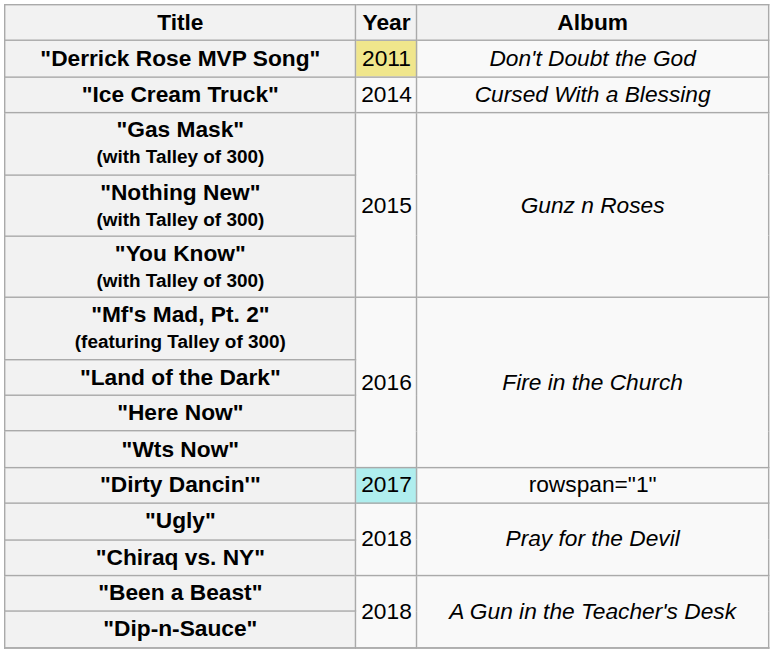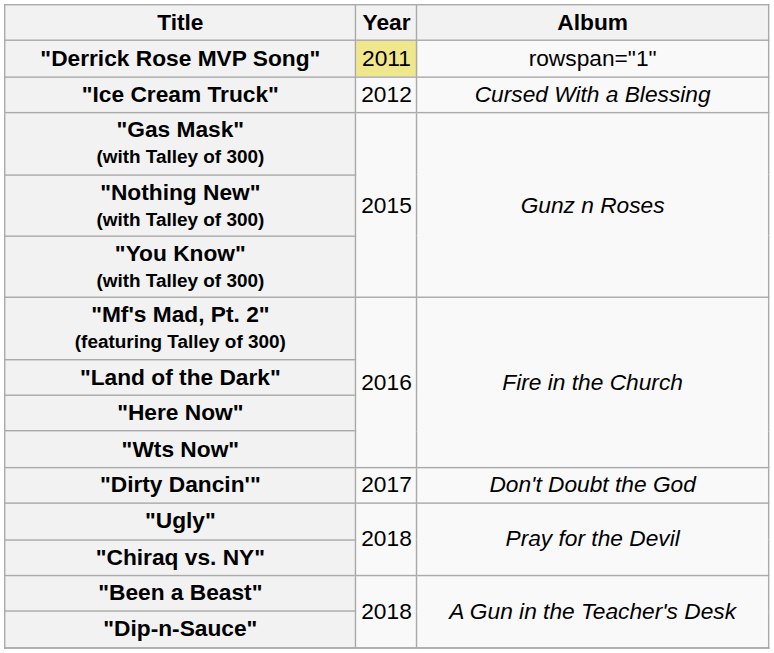(593, 58) Don't Doubt the God -> (593, 58) rowspan="1"
(386, 94) 2014 -> (386, 94) 2012
(386, 485) paleturquoise background -> (386, 485) no background
(593, 485) rowspan="1" -> (593, 485) Don't Doubt the God
